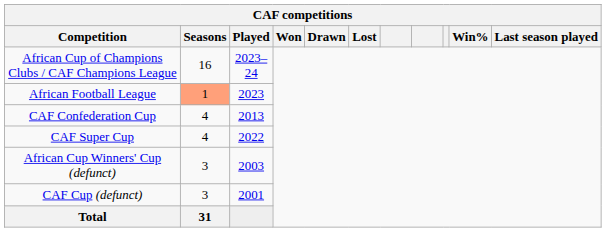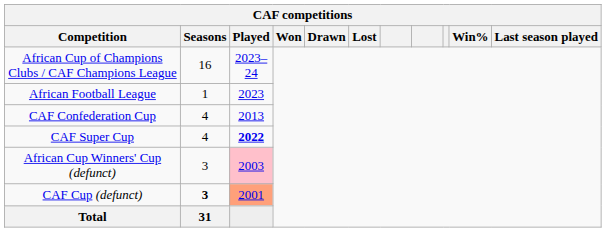(205, 94) lightsalmon background -> (205, 94) no background
(251, 137) normal -> (251, 137) bold
(251, 166) no background -> (251, 166) pink background
(205, 195) normal -> (205, 195) bold
(251, 195) no background -> (251, 195) lightsalmon background
